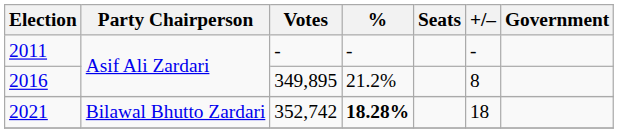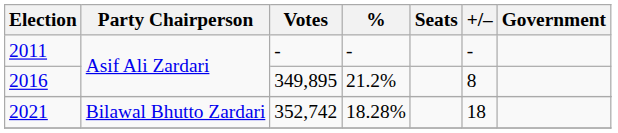(378, 111) bold -> (376, 111) normal
